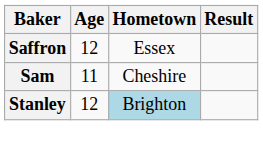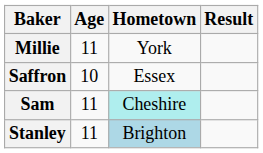+ row: (37, 48)
(89, 48) 12 -> (89, 76) 10
(154, 76) no background -> (154, 104) paleturquoise background
(89, 104) 12 -> (89, 133) 11
